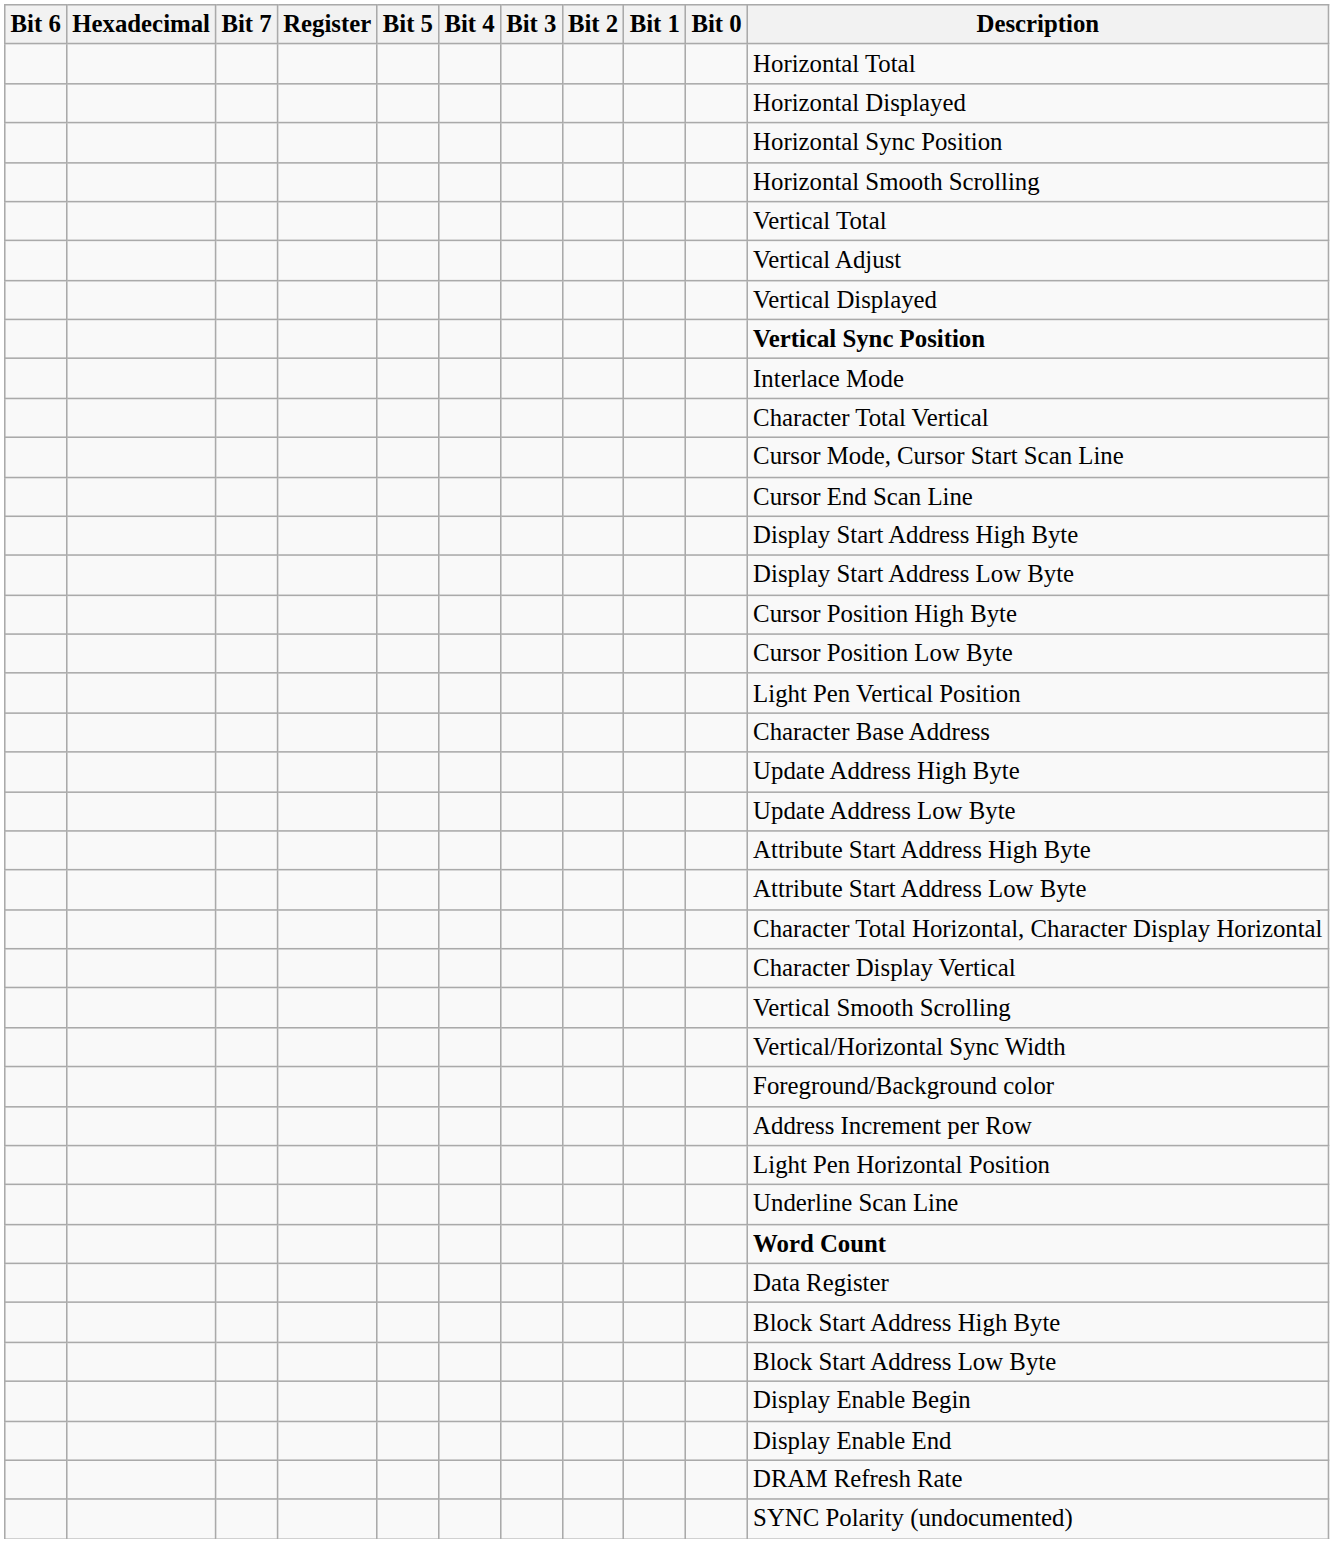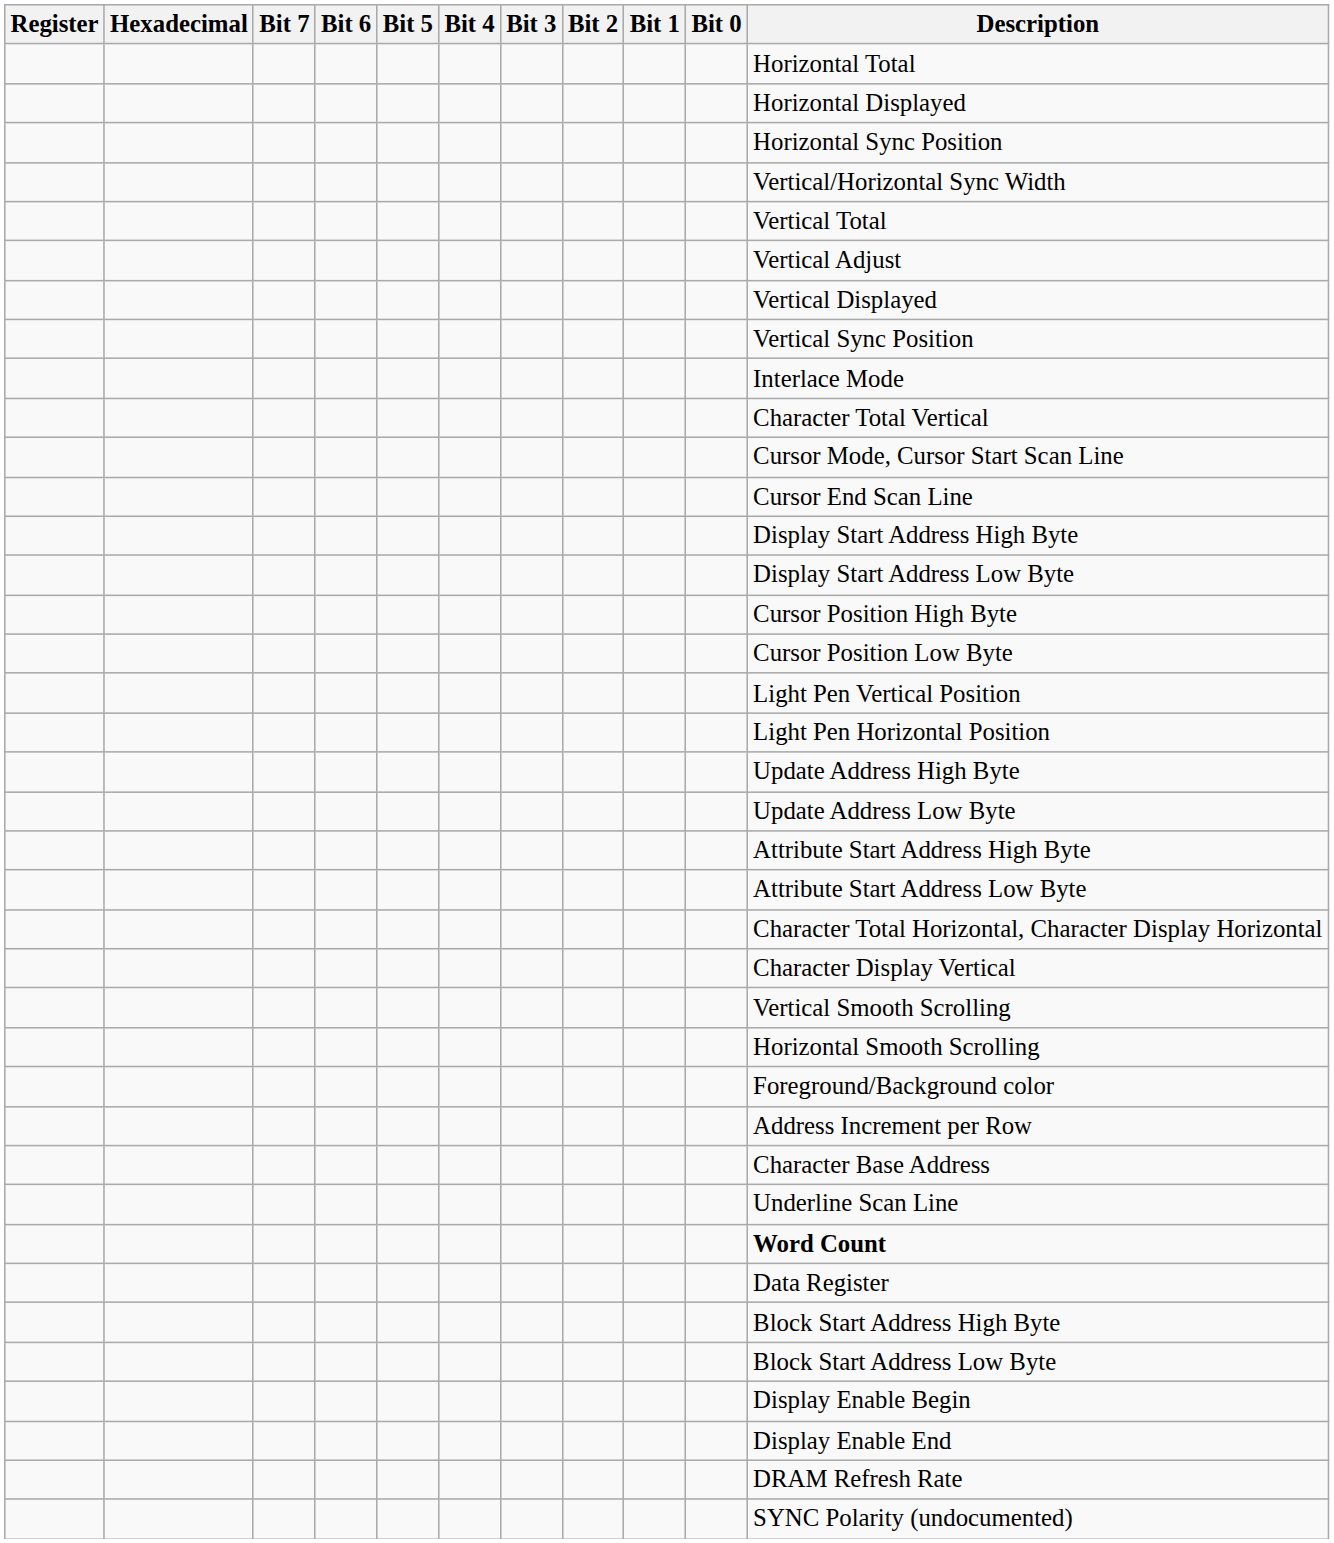columns swapped: (327, 24) <-> (36, 24)
(896, 181) Horizontal Smooth Scrolling -> (909, 181) Vertical/Horizontal Sync Width
(869, 338) bold -> (863, 338) normal
(872, 732) Character Base Address -> (902, 732) Light Pen Horizontal Position
(909, 1046) Vertical/Horizontal Sync Width -> (896, 1046) Horizontal Smooth Scrolling
(902, 1164) Light Pen Horizontal Position -> (872, 1164) Character Base Address
